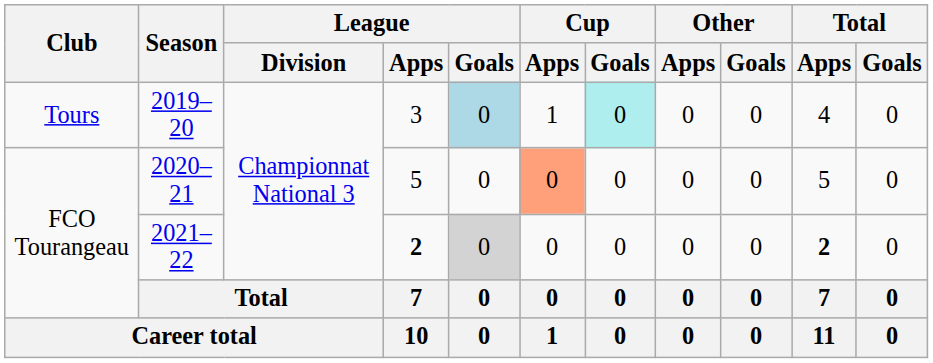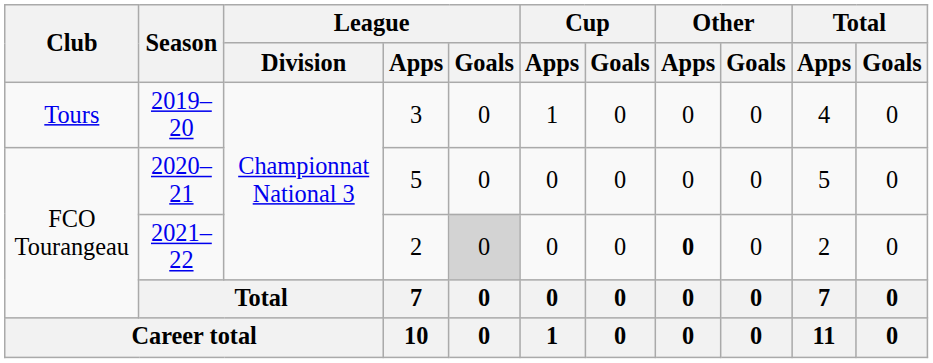(484, 114) lightblue background -> (484, 114) no background
(620, 114) paleturquoise background -> (620, 114) no background
(552, 180) lightsalmon background -> (552, 180) no background
(416, 246) bold -> (416, 246) normal
(688, 246) normal -> (688, 246) bold
(824, 246) bold -> (824, 246) normal
